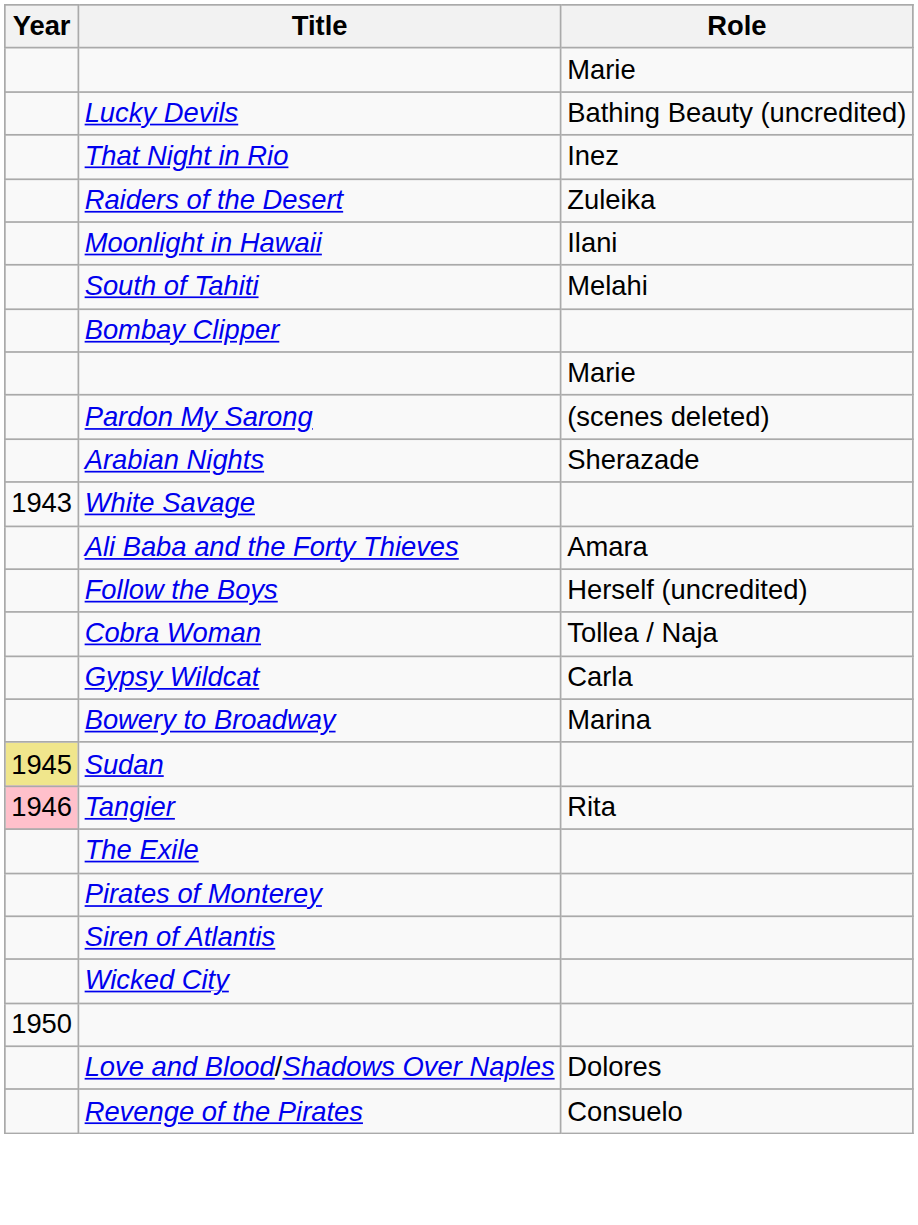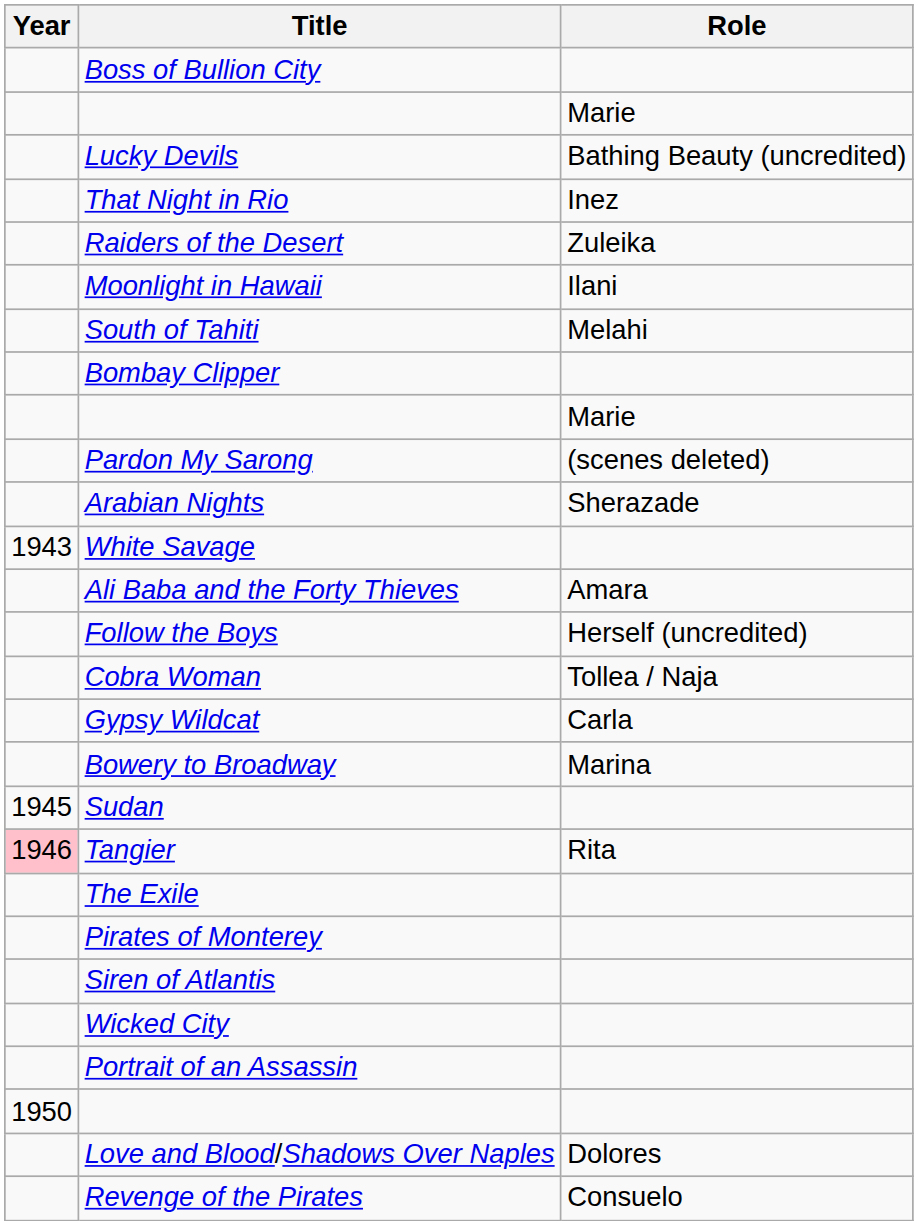+ row: (202, 69)
(42, 763) khaki background -> (42, 807) no background
+ row: (221, 1067)
